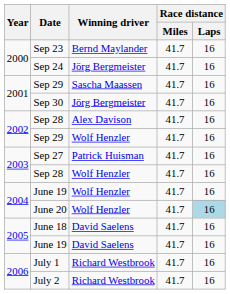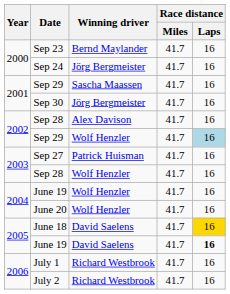(209, 138) no background -> (209, 138) lightblue background
(209, 209) lightblue background -> (209, 209) no background
(209, 227) no background -> (209, 227) gold background
(209, 244) normal -> (209, 244) bold
